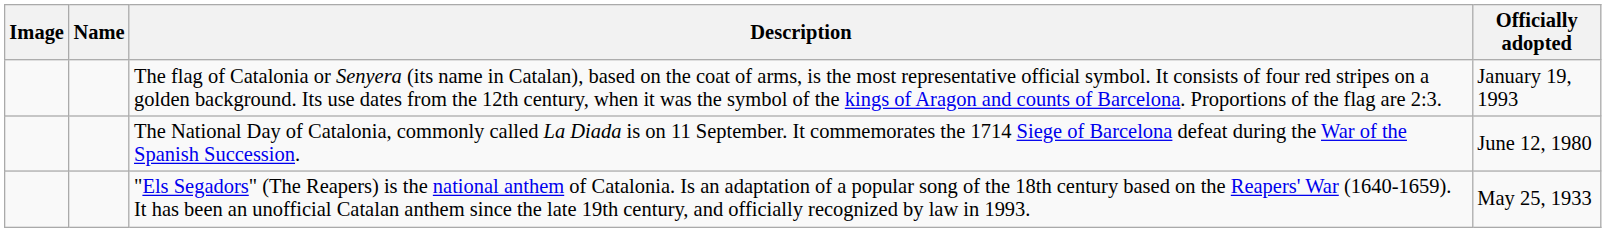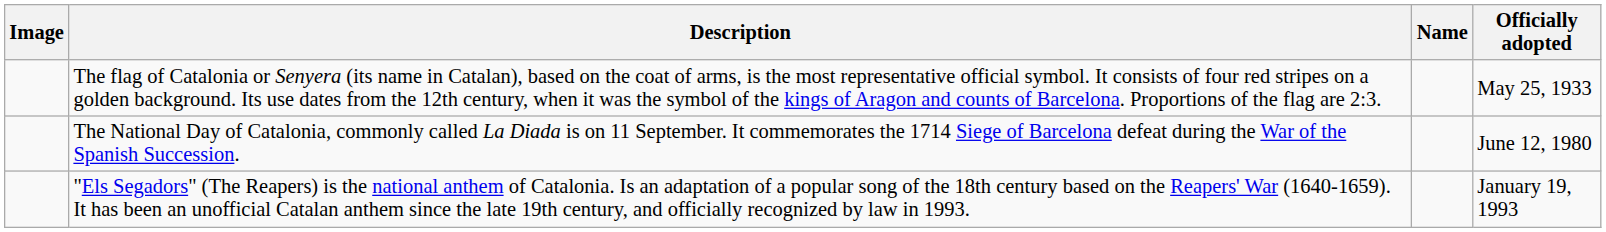columns swapped: (99, 32) <-> (801, 32)
(1525, 87) January 19, 1993 -> (1534, 87) May 25, 1933
(1534, 198) May 25, 1933 -> (1525, 198) January 19, 1993
